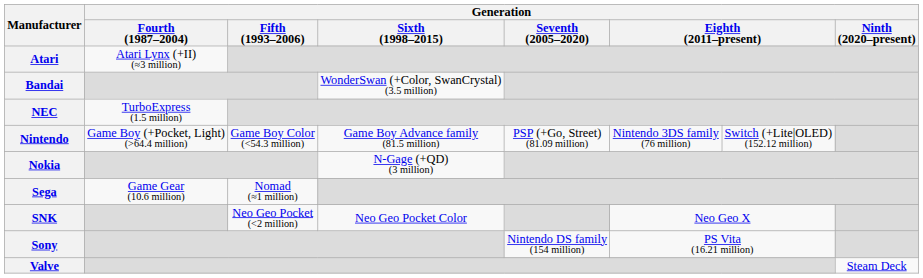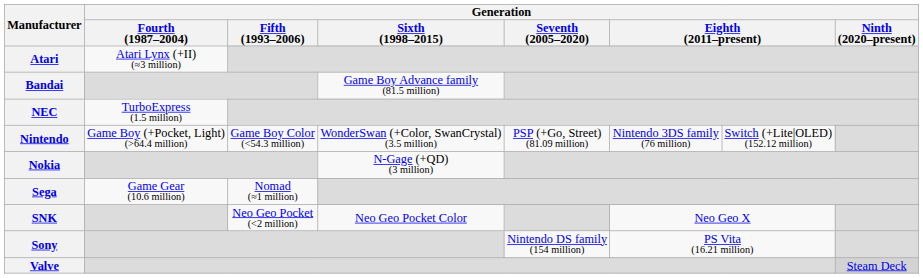(411, 85) WonderSwan (+Color, SwanCrystal) (3.5 million) -> (411, 85) Game Boy Advance family (81.5 million)
(411, 138) Game Boy Advance family (81.5 million) -> (411, 138) WonderSwan (+Color, SwanCrystal) (3.5 million)
(877, 265) no background -> (877, 265) lightgrey background
